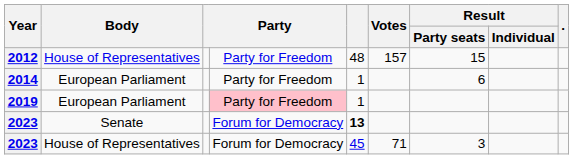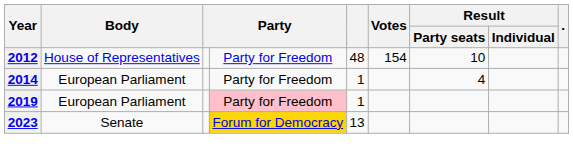(396, 58) 157 -> (396, 58) 154
(478, 58) 15 -> (478, 58) 10
(482, 80) 6 -> (482, 80) 4
(278, 122) no background -> (278, 122) gold background
(357, 122) bold -> (357, 122) normal
- row: (23, 144)
